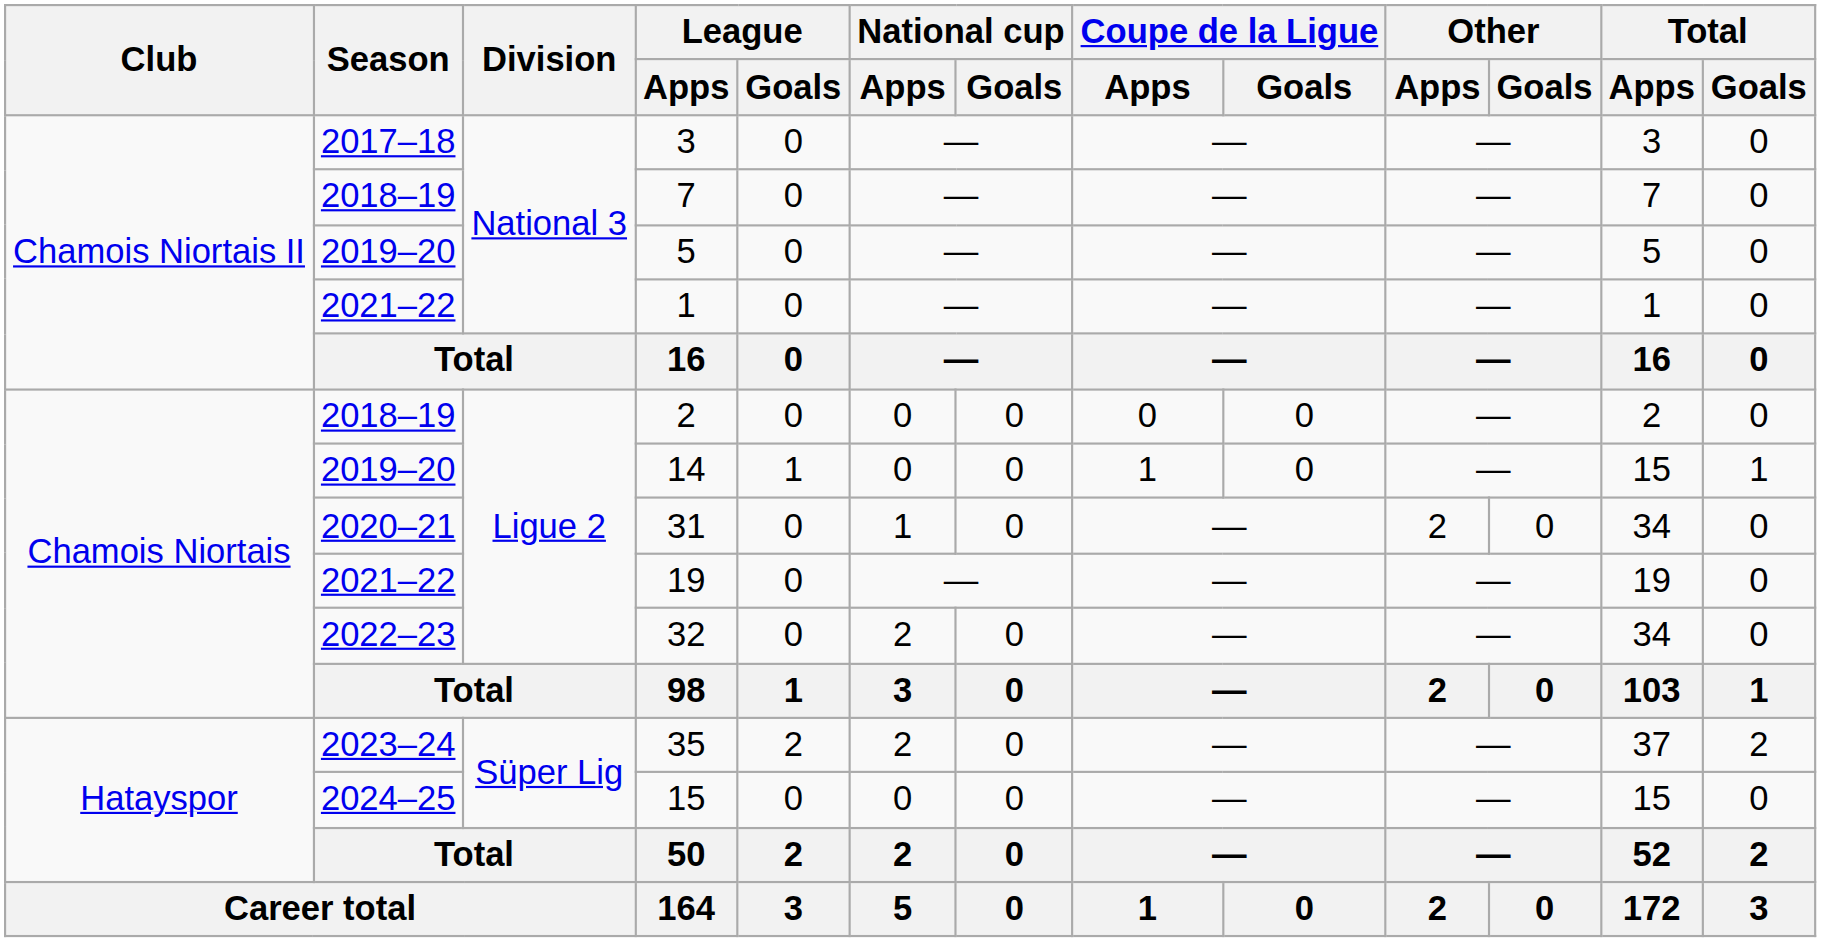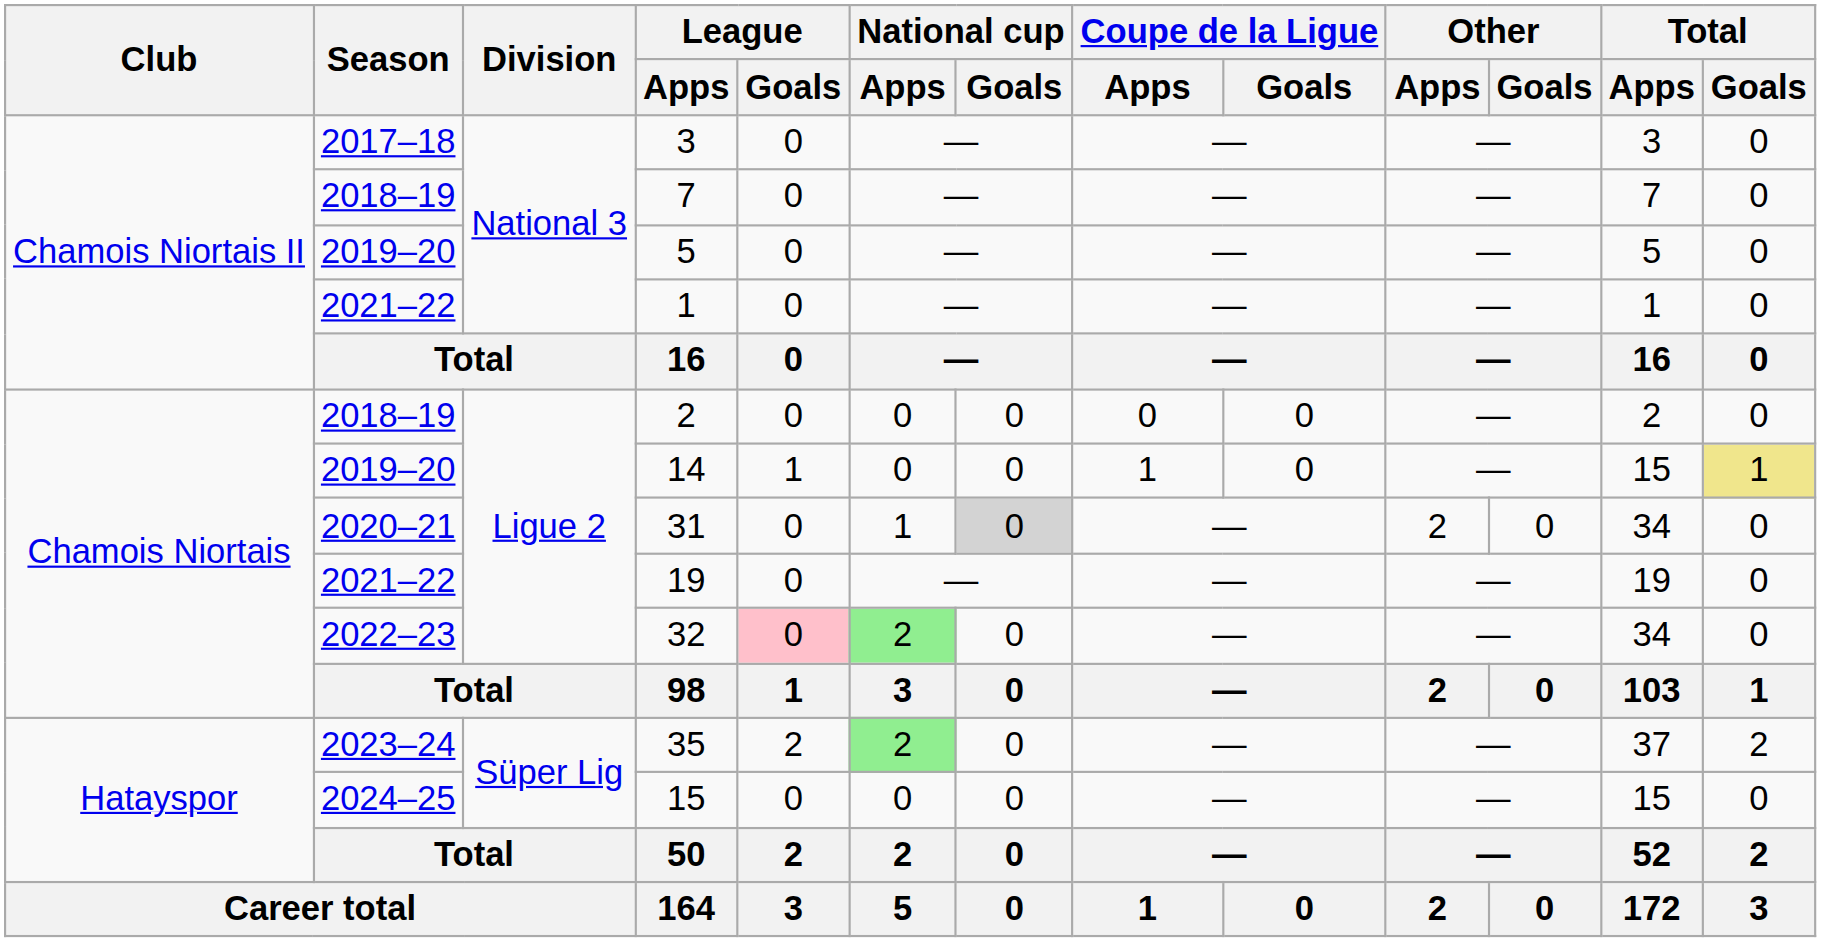(1759, 470) no background -> (1759, 470) khaki background
(1014, 525) no background -> (1014, 525) lightgrey background
(793, 634) no background -> (793, 634) pink background
(903, 634) no background -> (903, 634) lightgreen background
(903, 744) no background -> (903, 744) lightgreen background
